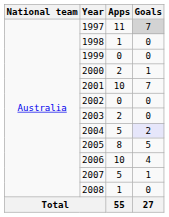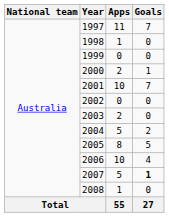(148, 27) lightgrey background -> (148, 27) no background
(148, 130) lavender background -> (148, 130) no background
(148, 175) normal -> (148, 175) bold
